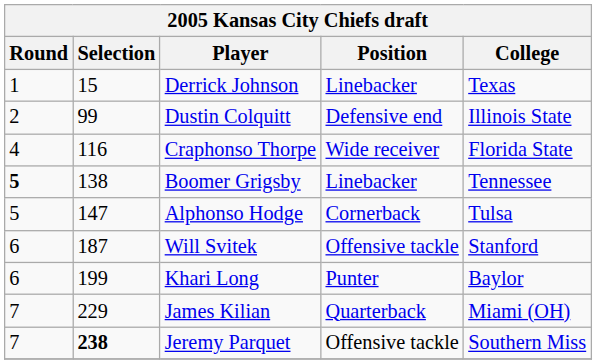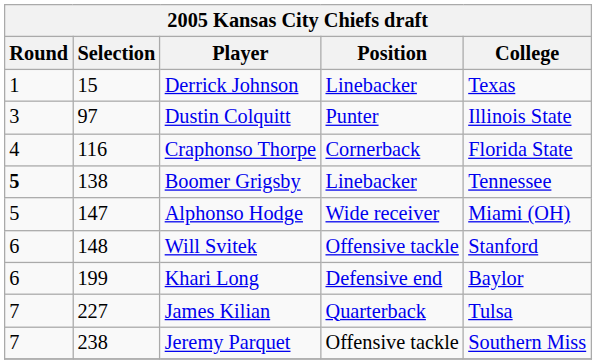(14, 117) 2 -> (14, 117) 3
(88, 117) 99 -> (88, 117) 97
(384, 117) Defensive end -> (352, 117) Punter
(382, 149) Wide receiver -> (373, 149) Cornerback
(373, 213) Cornerback -> (382, 213) Wide receiver
(490, 213) Tulsa -> (519, 213) Miami (OH)
(93, 246) 187 -> (93, 246) 148
(352, 278) Punter -> (384, 278) Defensive end
(93, 310) 229 -> (93, 310) 227
(519, 310) Miami (OH) -> (490, 310) Tulsa
(93, 342) bold -> (93, 342) normal
